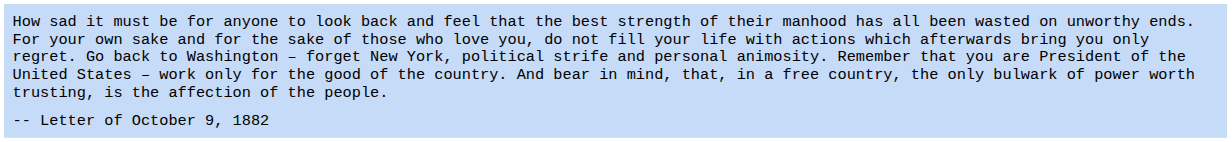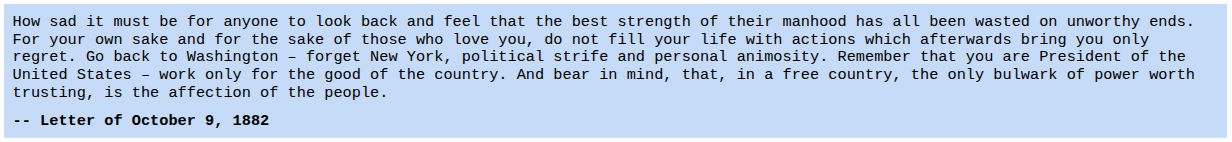(141, 120) normal -> (141, 120) bold
